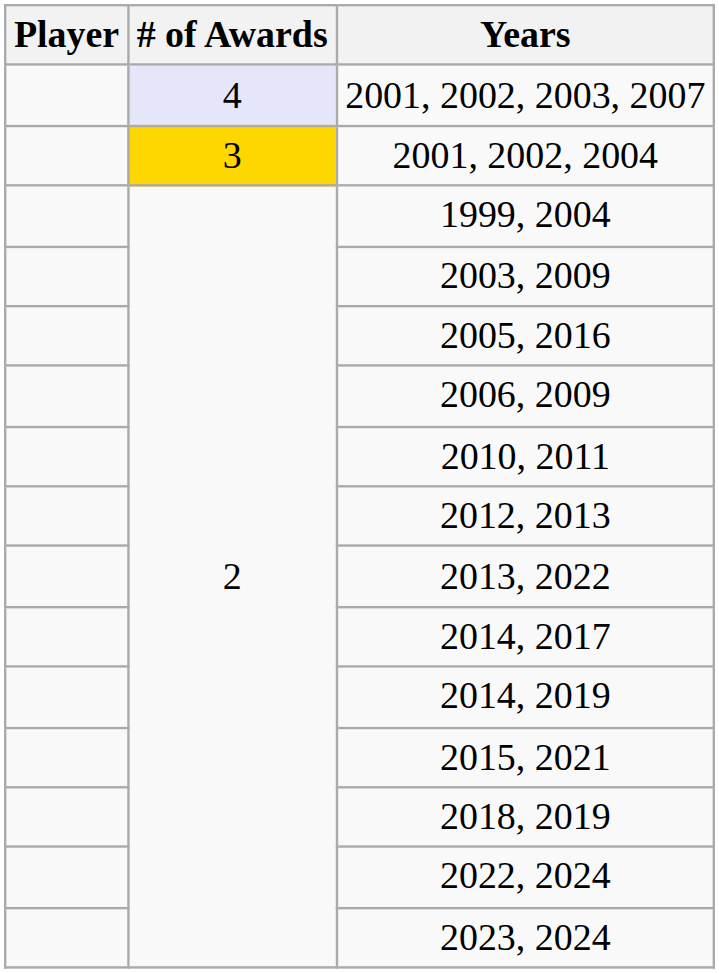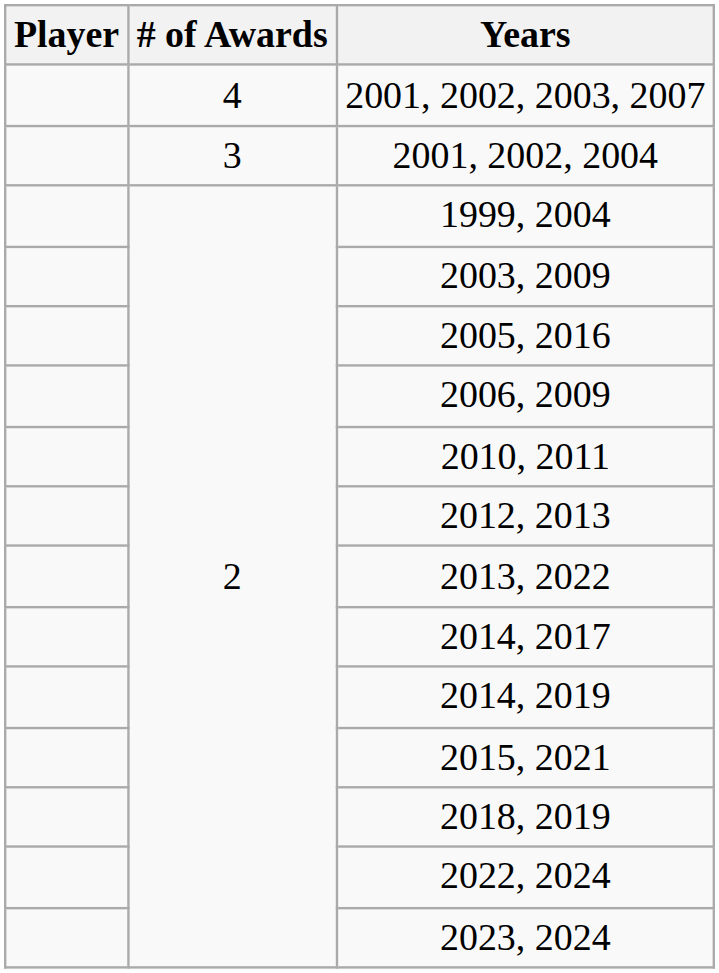(232, 94) lavender background -> (232, 94) no background
(232, 154) gold background -> (232, 154) no background
